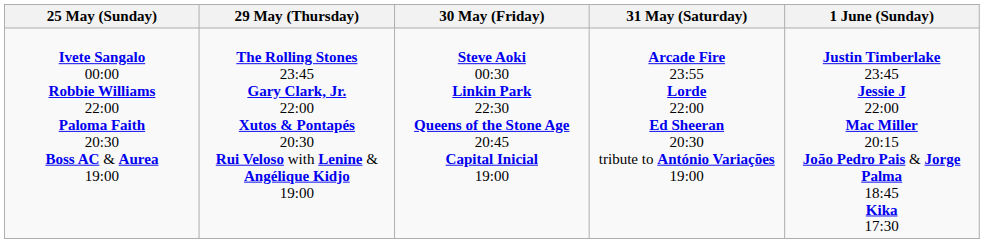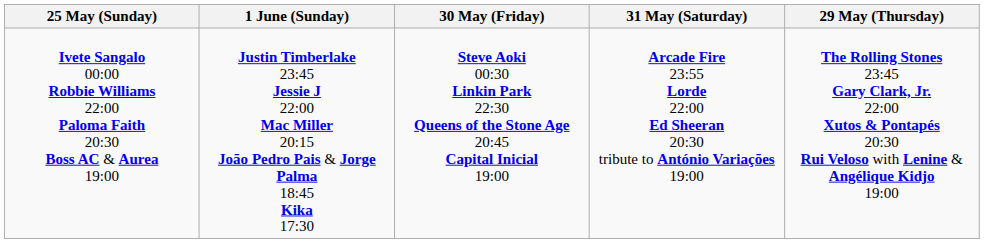columns swapped: (297, 16) <-> (882, 16)
